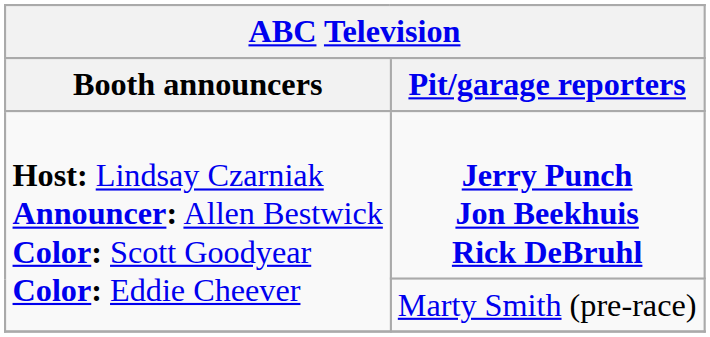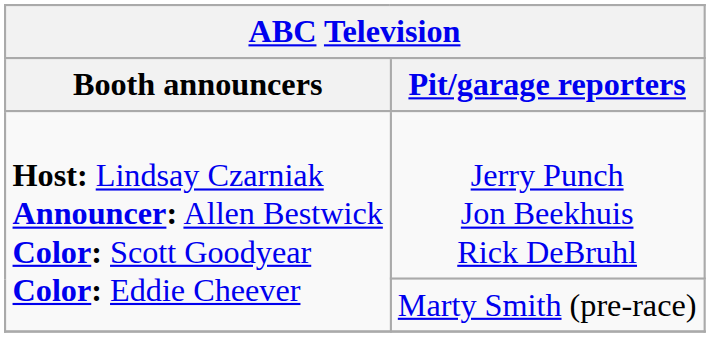(547, 213) bold -> (547, 213) normal
